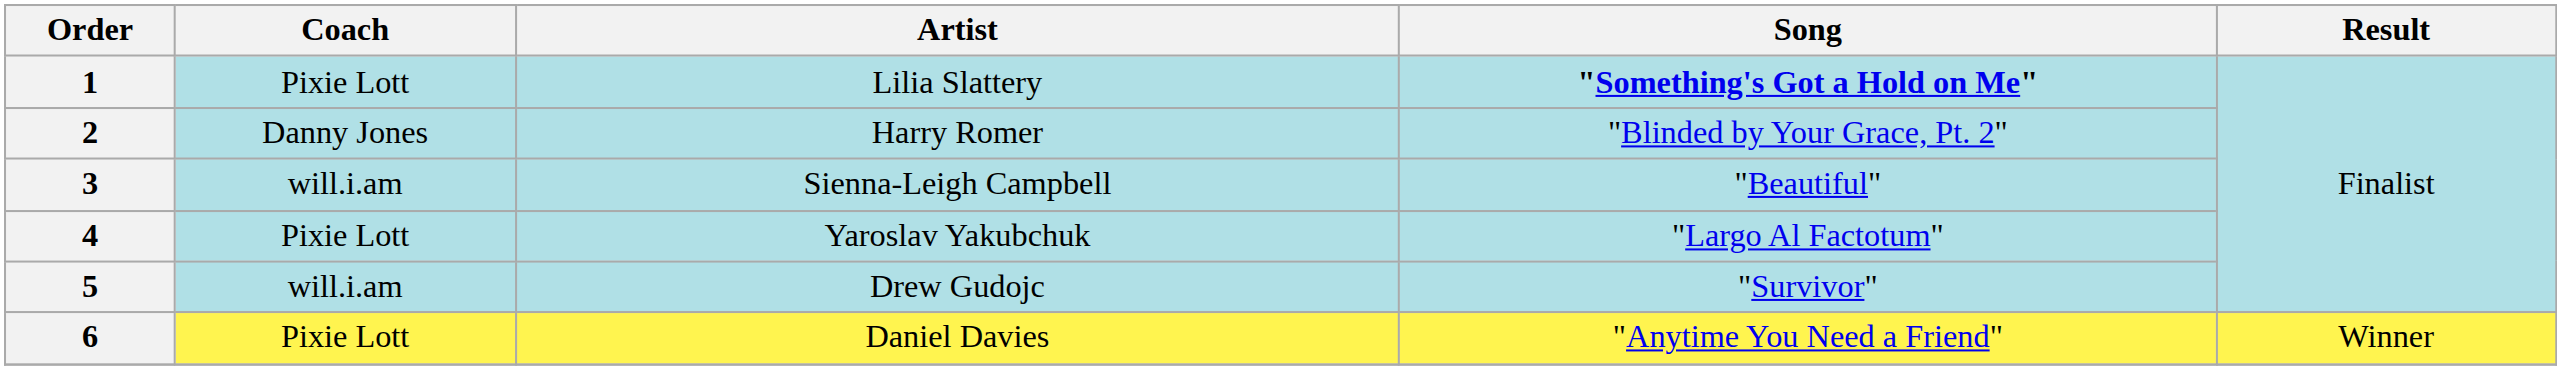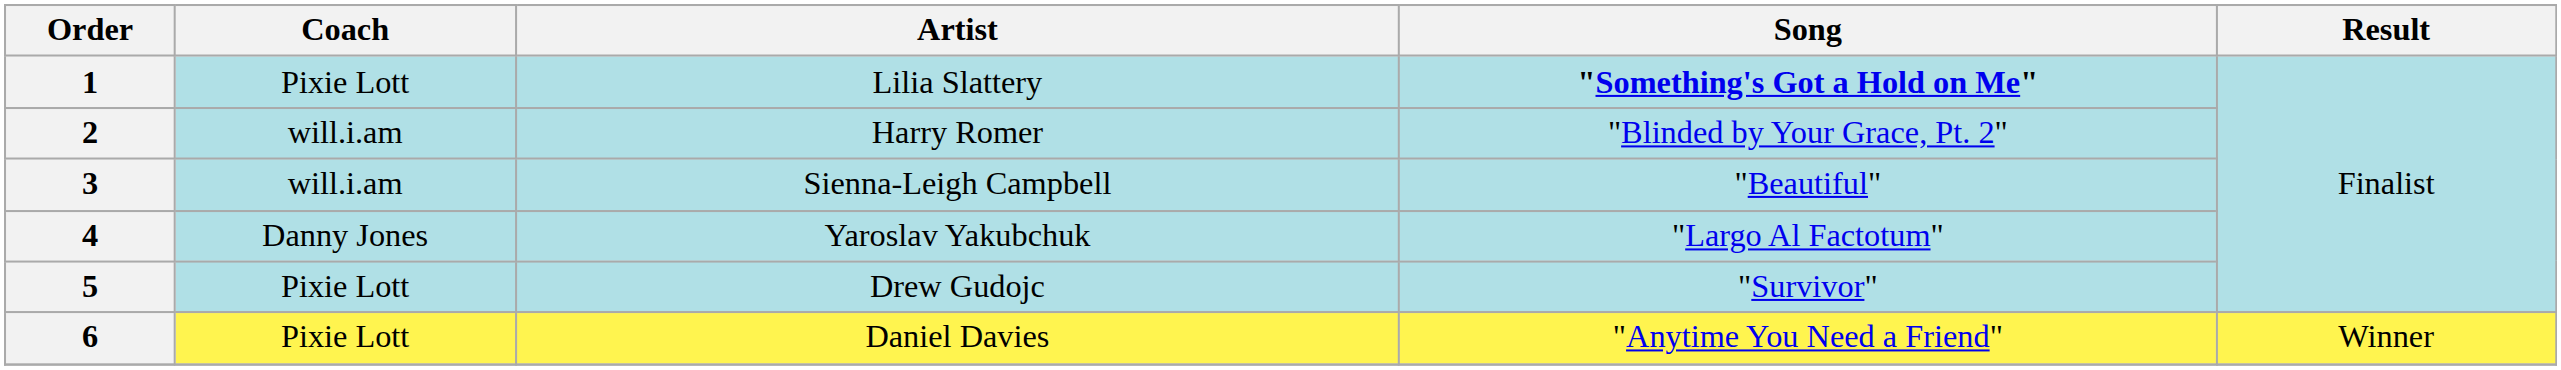(345, 132) Danny Jones -> (345, 132) will.i.am
(345, 235) Pixie Lott -> (345, 235) Danny Jones
(345, 286) will.i.am -> (345, 286) Pixie Lott
